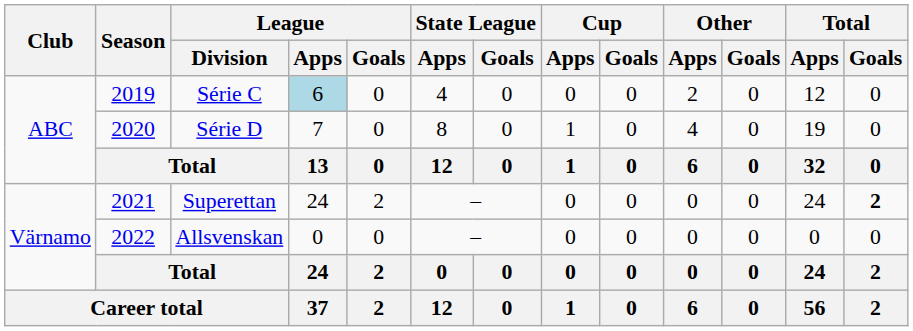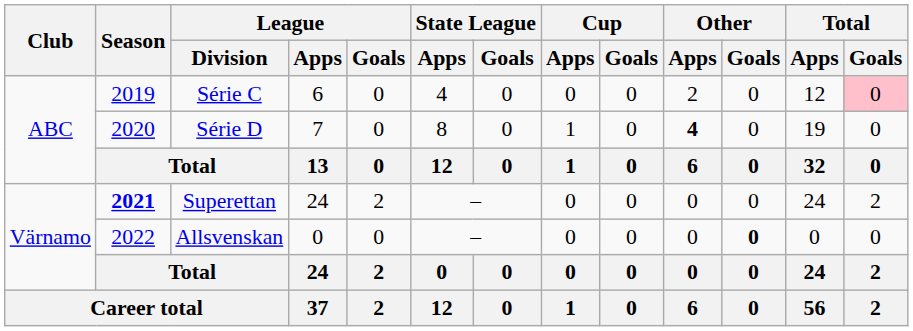(318, 94) lightblue background -> (318, 94) no background
(876, 94) no background -> (876, 94) pink background
(692, 129) normal -> (692, 129) bold
(133, 201) normal -> (133, 201) bold
(876, 201) bold -> (876, 201) normal
(753, 236) normal -> (753, 236) bold
